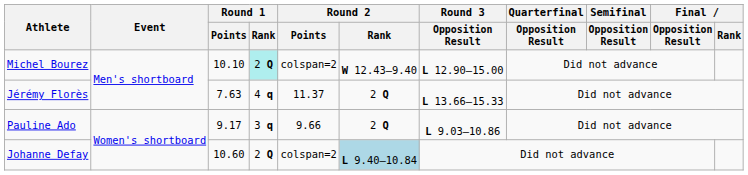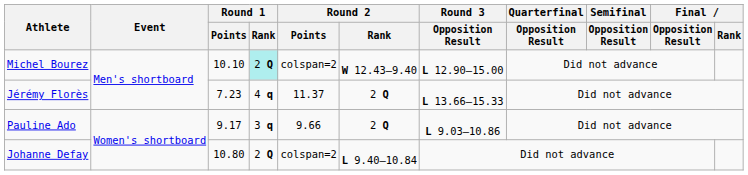(229, 95) 7.63 -> (229, 95) 7.23
(229, 154) 10.60 -> (229, 154) 10.80
(379, 161) lightblue background -> (379, 161) no background
